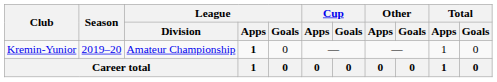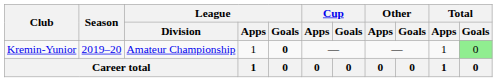(253, 49) bold -> (253, 49) normal
(285, 49) normal -> (285, 49) bold
(476, 49) no background -> (476, 49) lightgreen background
